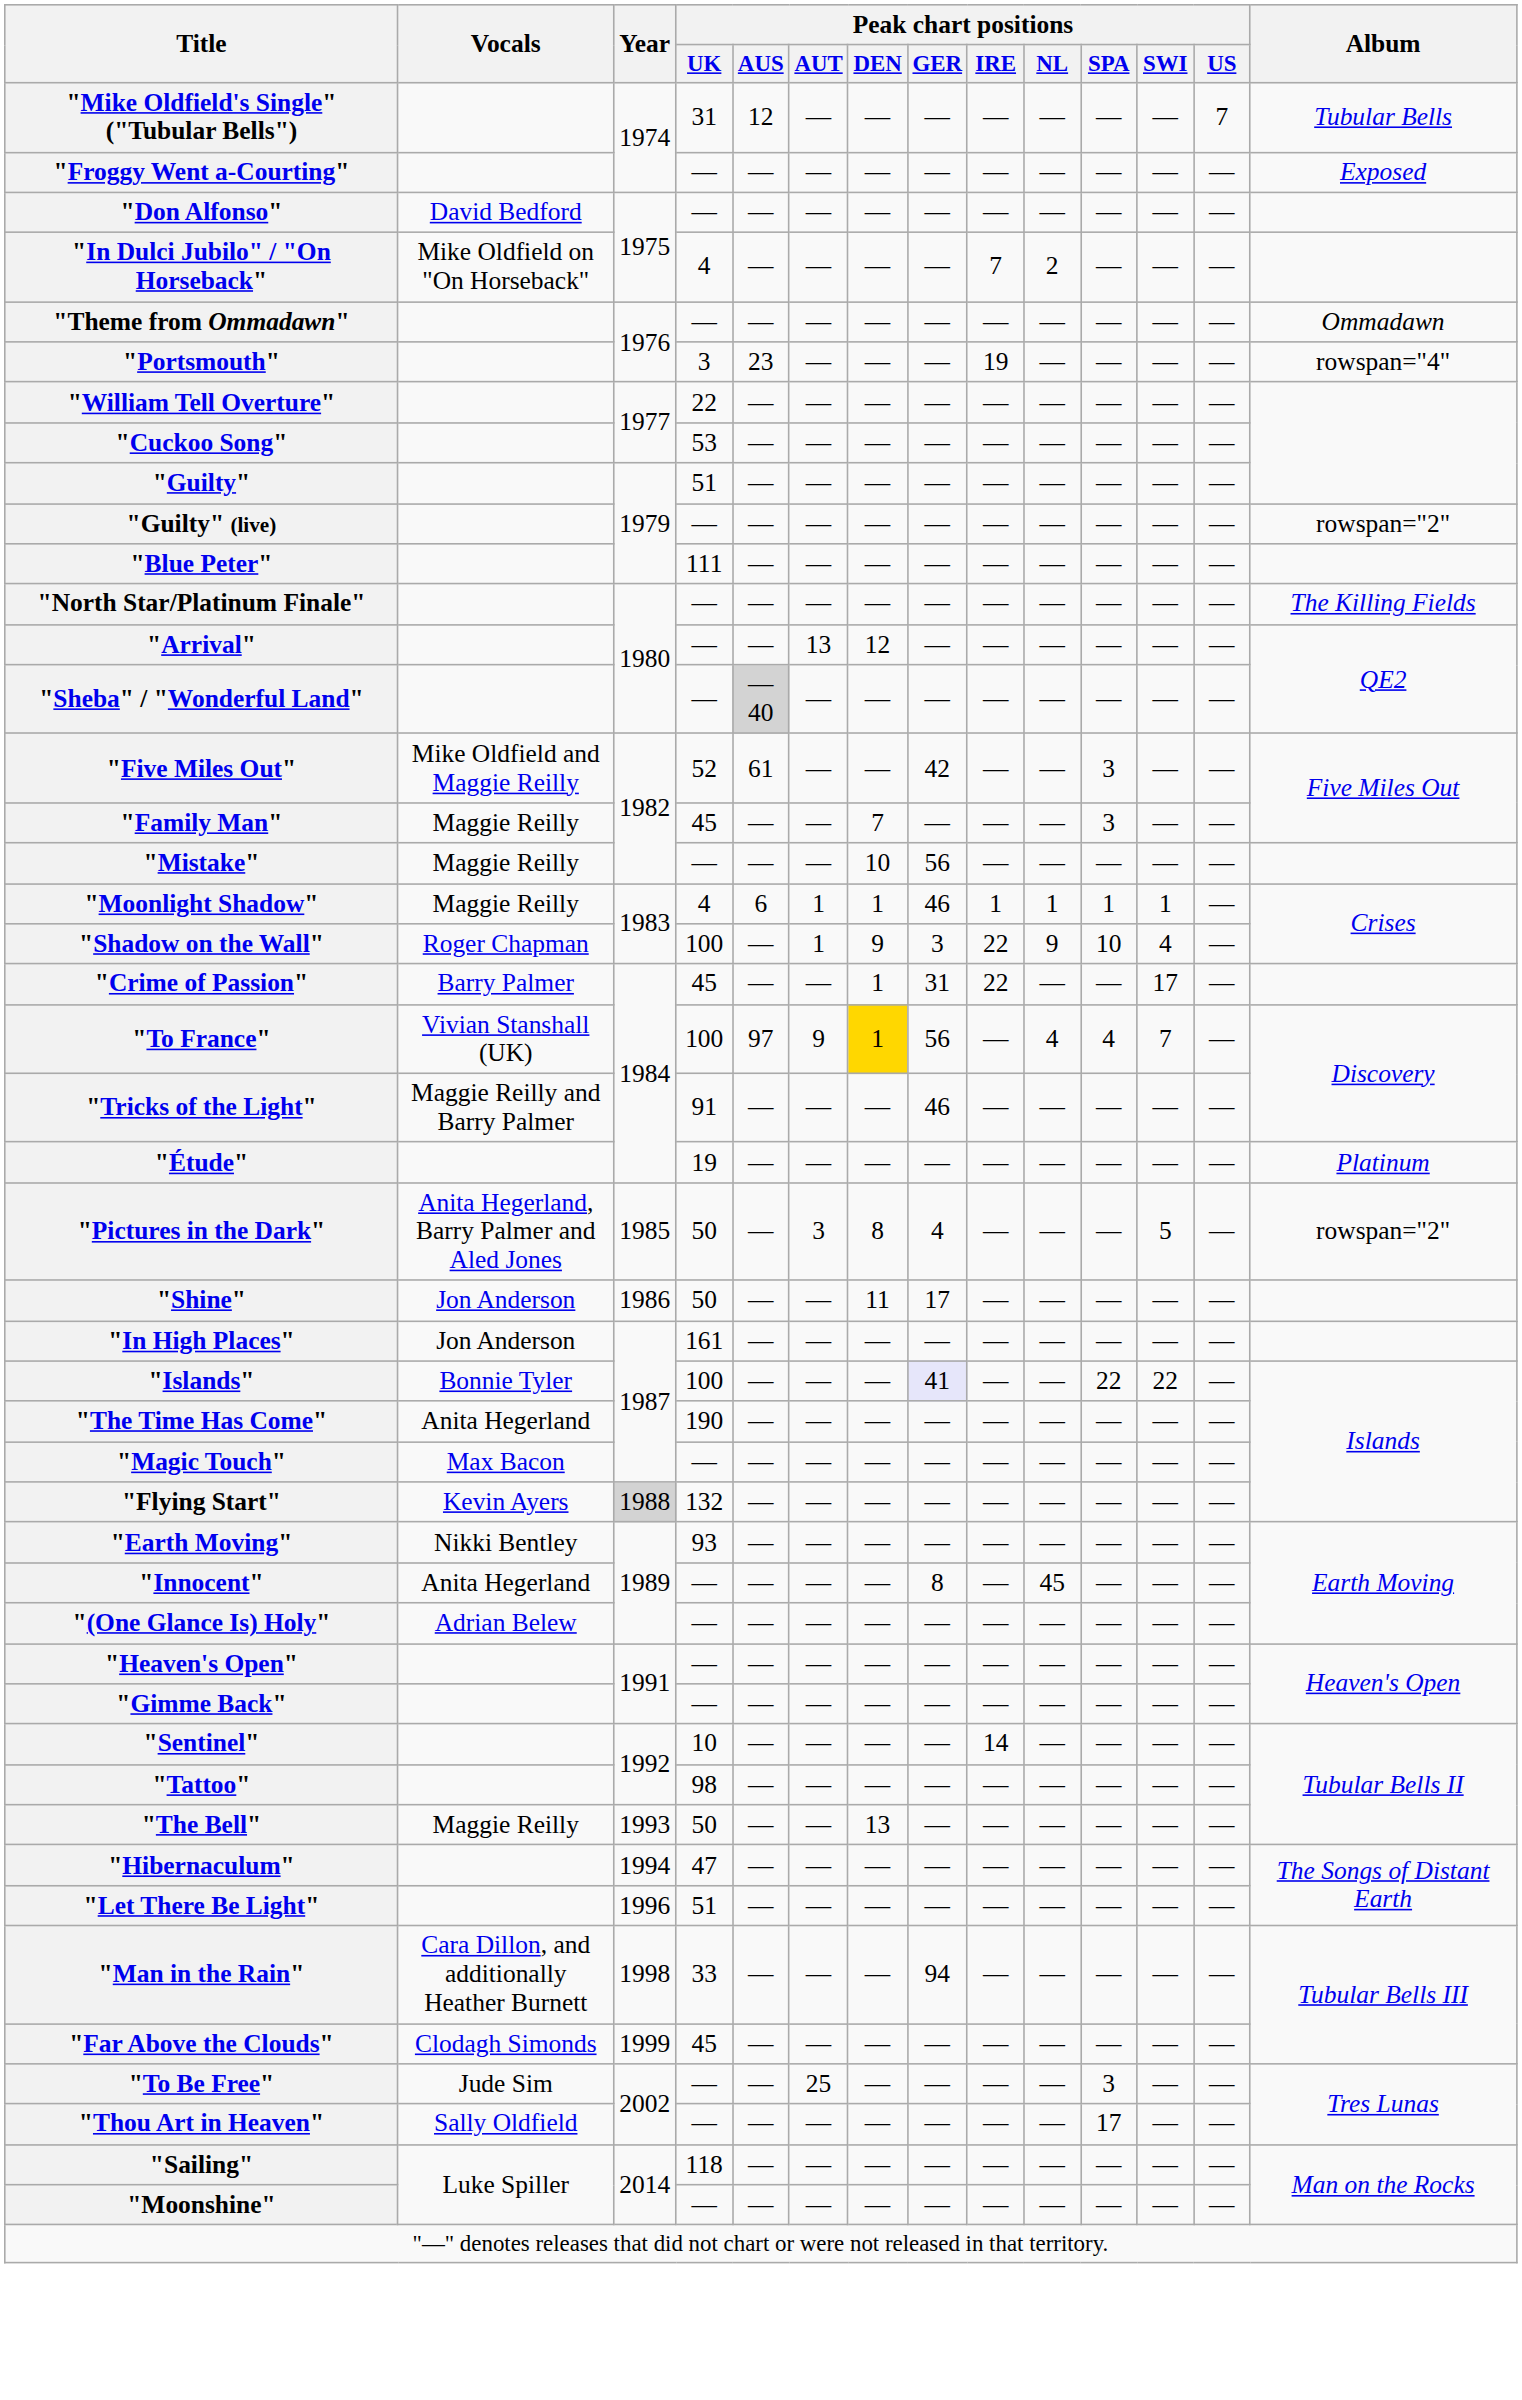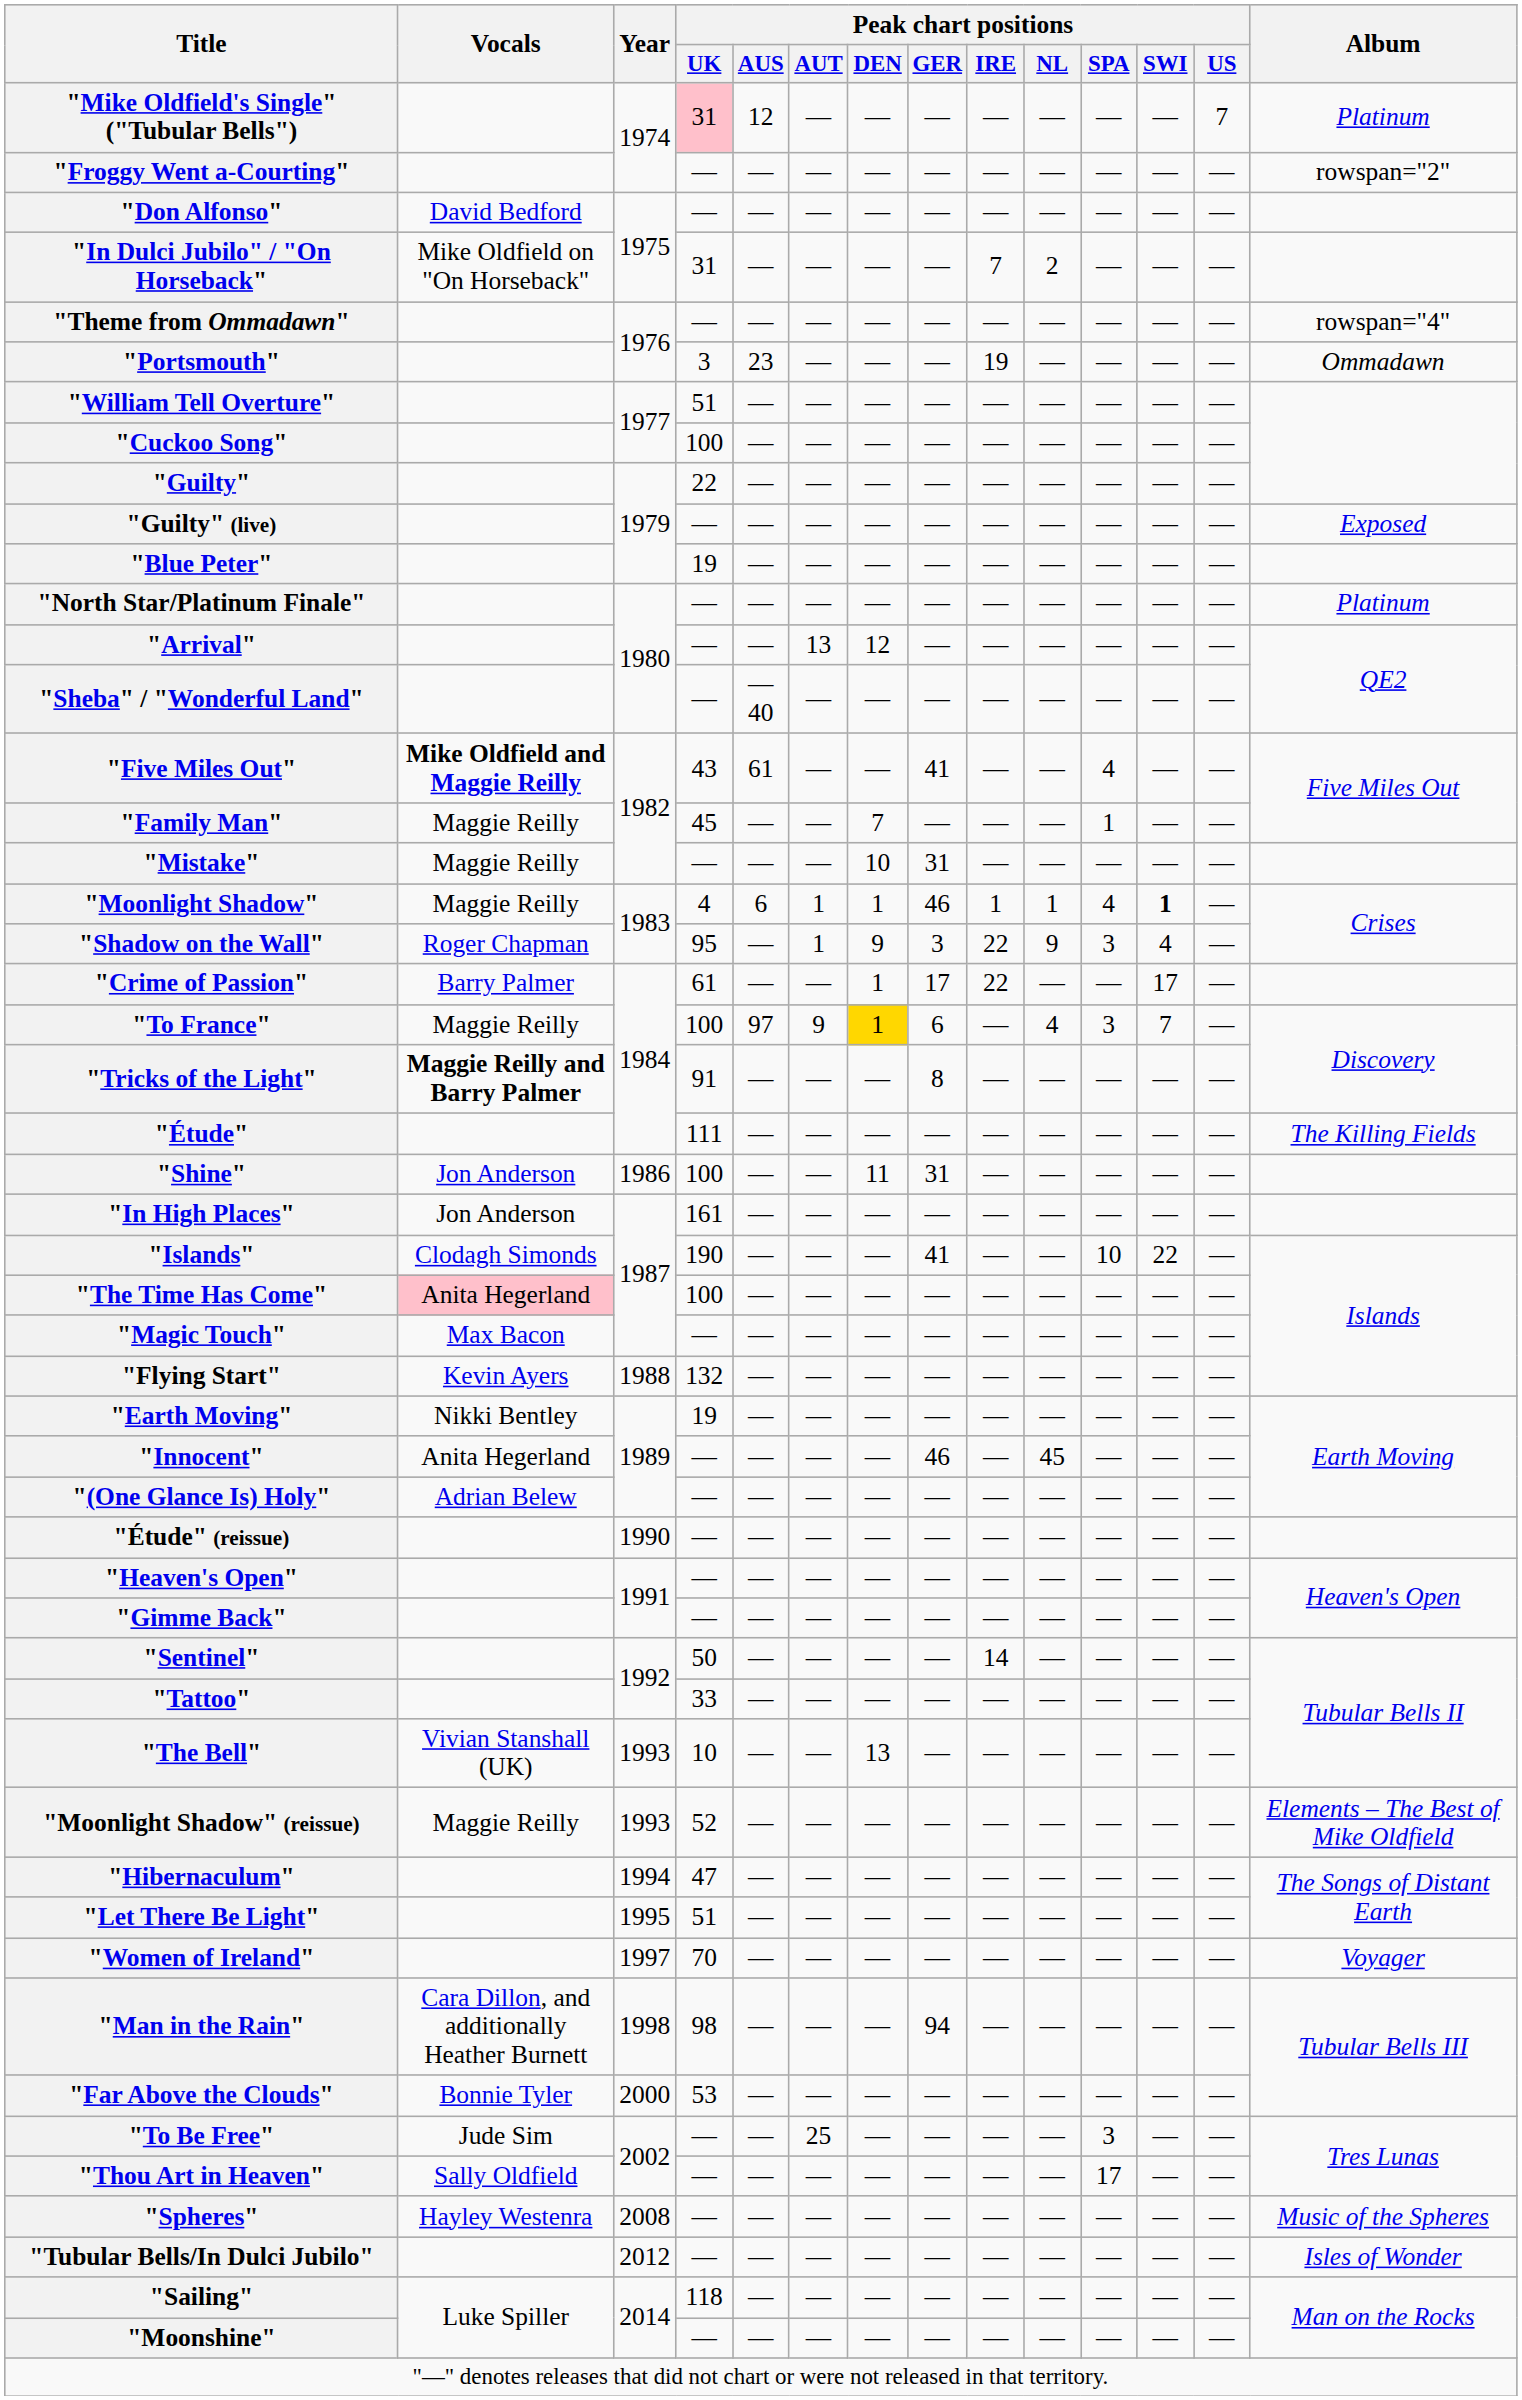(704, 117) no background -> (704, 117) pink background
(1383, 117) Tubular Bells -> (1383, 117) Platinum
(1383, 171) Exposed -> (1383, 171) rowspan="2"
(704, 266) 4 -> (704, 266) 31
(1383, 321) Ommadawn -> (1383, 321) rowspan="4"
(1383, 361) rowspan="4" -> (1383, 361) Ommadawn
(704, 402) 22 -> (704, 402) 51
(704, 442) 53 -> (704, 442) 100
(704, 482) 51 -> (704, 482) 22
(1383, 523) rowspan="2" -> (1383, 523) Exposed
(704, 563) 111 -> (704, 563) 19
(1383, 603) The Killing Fields -> (1383, 603) Platinum
(761, 698) lightgrey background -> (761, 698) no background
(506, 767) normal -> (506, 767) bold
(704, 767) 52 -> (704, 767) 43
(937, 767) 42 -> (937, 767) 41
(1109, 767) 3 -> (1109, 767) 4
(1109, 822) 3 -> (1109, 822) 1
(937, 862) 56 -> (937, 862) 31
(1109, 903) 1 -> (1109, 903) 4
(1165, 903) normal -> (1165, 903) bold
(704, 943) 100 -> (704, 943) 95
(1109, 943) 10 -> (1109, 943) 3
(704, 983) 45 -> (704, 983) 61
(937, 983) 31 -> (937, 983) 17
(506, 1038) Vivian Stanshall (UK) -> (506, 1024) Maggie Reilly
(937, 1038) 56 -> (937, 1024) 6
(1109, 1038) 4 -> (1109, 1024) 3
(506, 1107) normal -> (506, 1078) bold
(937, 1107) 46 -> (937, 1078) 8
(704, 1162) 19 -> (704, 1133) 111
(1383, 1162) Platinum -> (1383, 1133) The Killing Fields
- row: (201, 1231)
(704, 1300) 50 -> (704, 1173) 100
(937, 1300) 17 -> (937, 1173) 31
(506, 1380) Bonnie Tyler -> (506, 1254) Clodagh Simonds
(704, 1380) 100 -> (704, 1254) 190
(937, 1380) lavender background -> (937, 1254) no background
(1109, 1380) 22 -> (1109, 1254) 10
(506, 1421) no background -> (506, 1294) pink background
(704, 1421) 190 -> (704, 1294) 100
(645, 1501) lightgrey background -> (645, 1375) no background
(704, 1542) 93 -> (704, 1415) 19
(937, 1582) 8 -> (937, 1456) 46
+ row: (201, 1536)
(704, 1743) 10 -> (704, 1658) 50
(704, 1784) 98 -> (704, 1698) 33
(506, 1824) Maggie Reilly -> (506, 1753) Vivian Stanshall (UK)
(704, 1824) 50 -> (704, 1753) 10
+ row: (201, 1821)
(645, 1905) 1996 -> (645, 1916) 1995
+ row: (201, 1957)
(704, 1974) 33 -> (704, 2026) 98
(506, 2043) Clodagh Simonds -> (506, 2095) Bonnie Tyler
(645, 2043) 1999 -> (645, 2095) 2000
(704, 2043) 45 -> (704, 2095) 53
+ row: (201, 2216)
+ row: (201, 2256)
